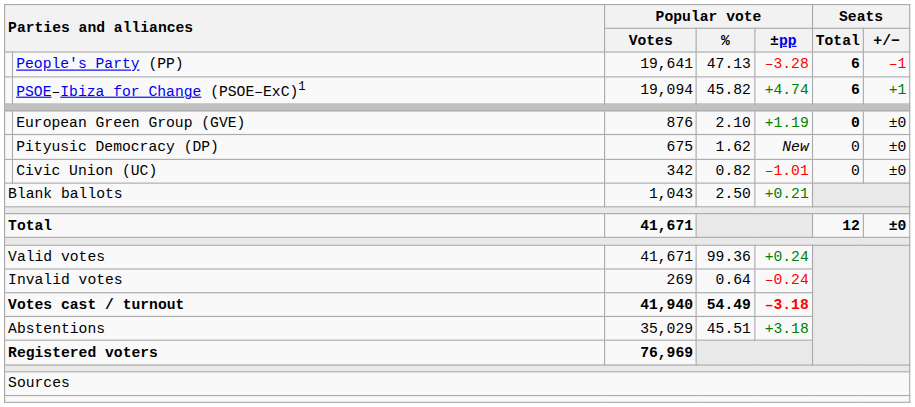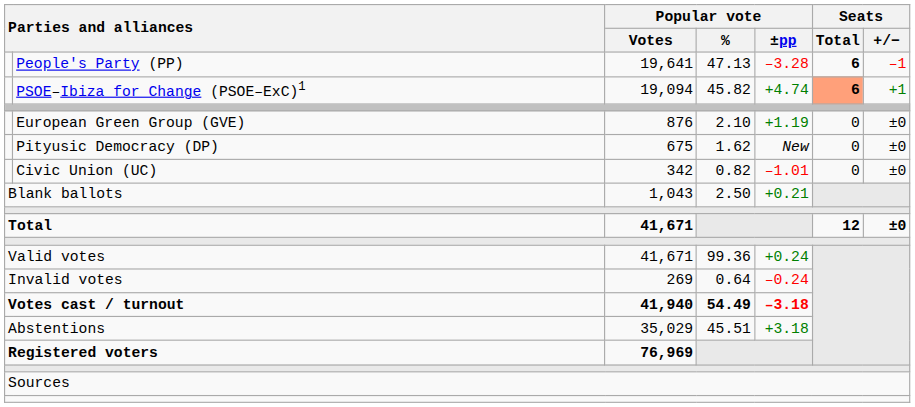(855, 90) no background -> (855, 90) lightsalmon background
(855, 123) bold -> (855, 123) normal
